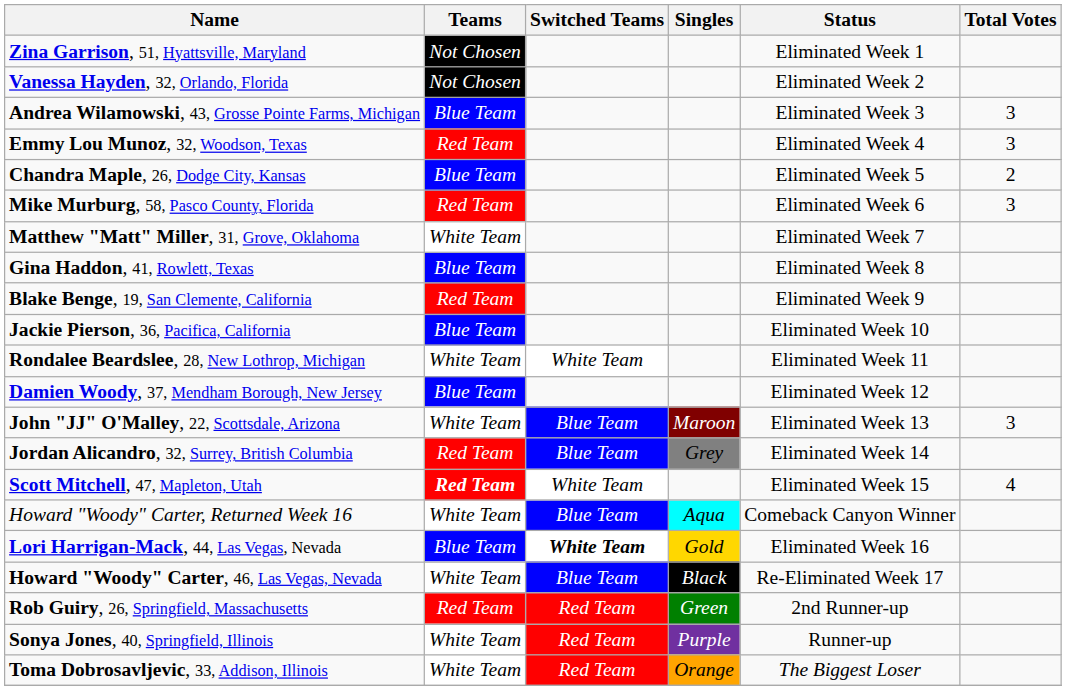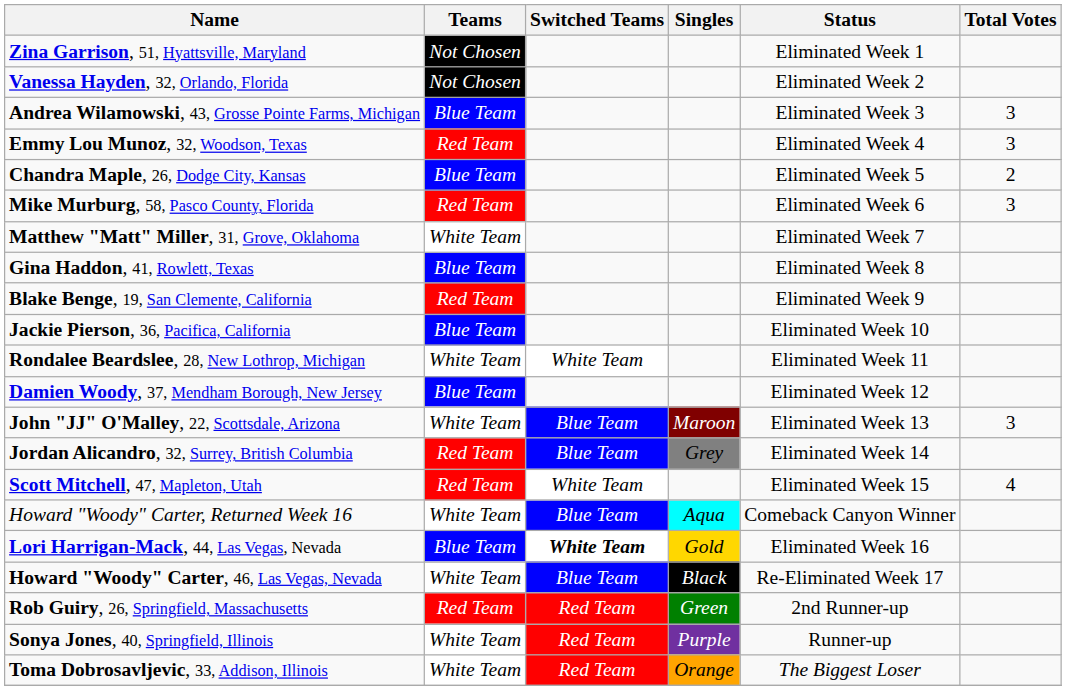(475, 484) bold -> (475, 484) normal
